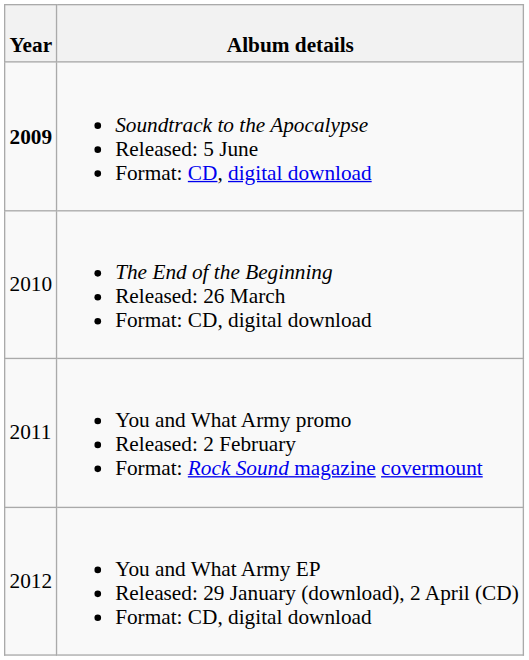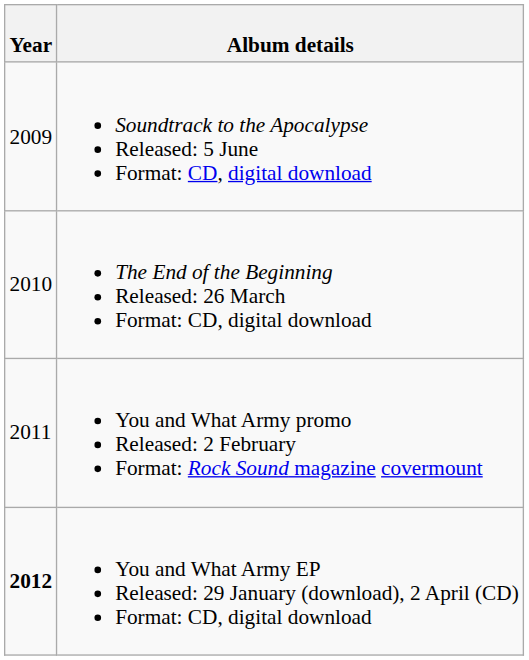(31, 136) bold -> (31, 136) normal
(31, 580) normal -> (31, 580) bold
